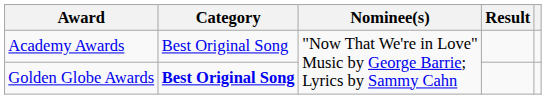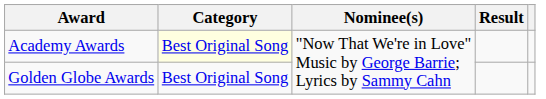(225, 46) no background -> (225, 46) lightyellow background
(228, 78) bold -> (225, 78) normal
